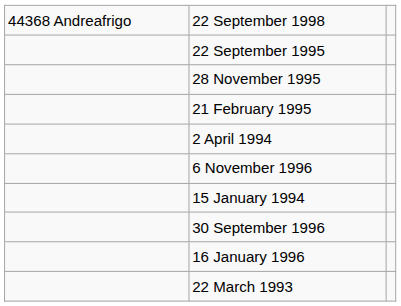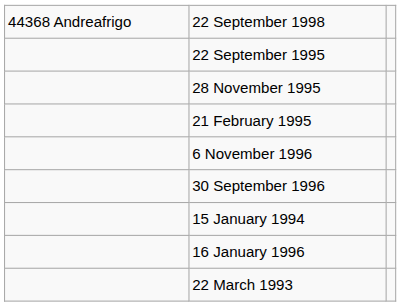- row: (232, 139)
rows swapped: (259, 227) <-> (248, 198)
